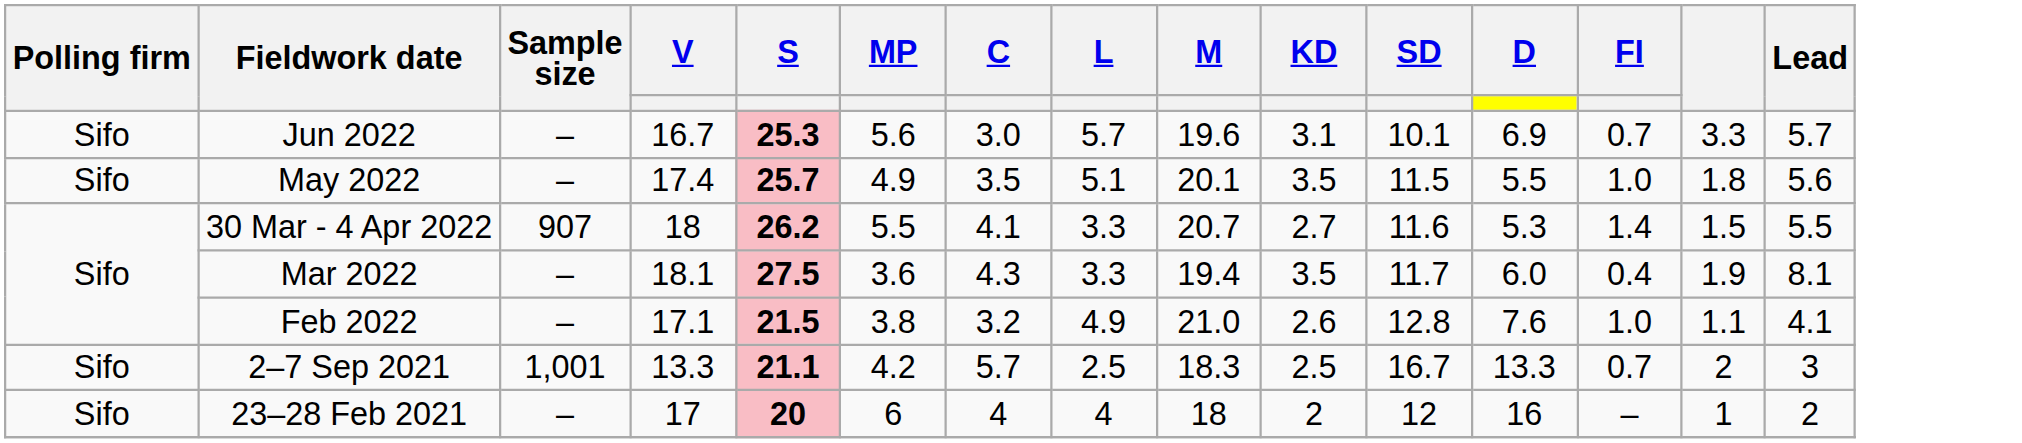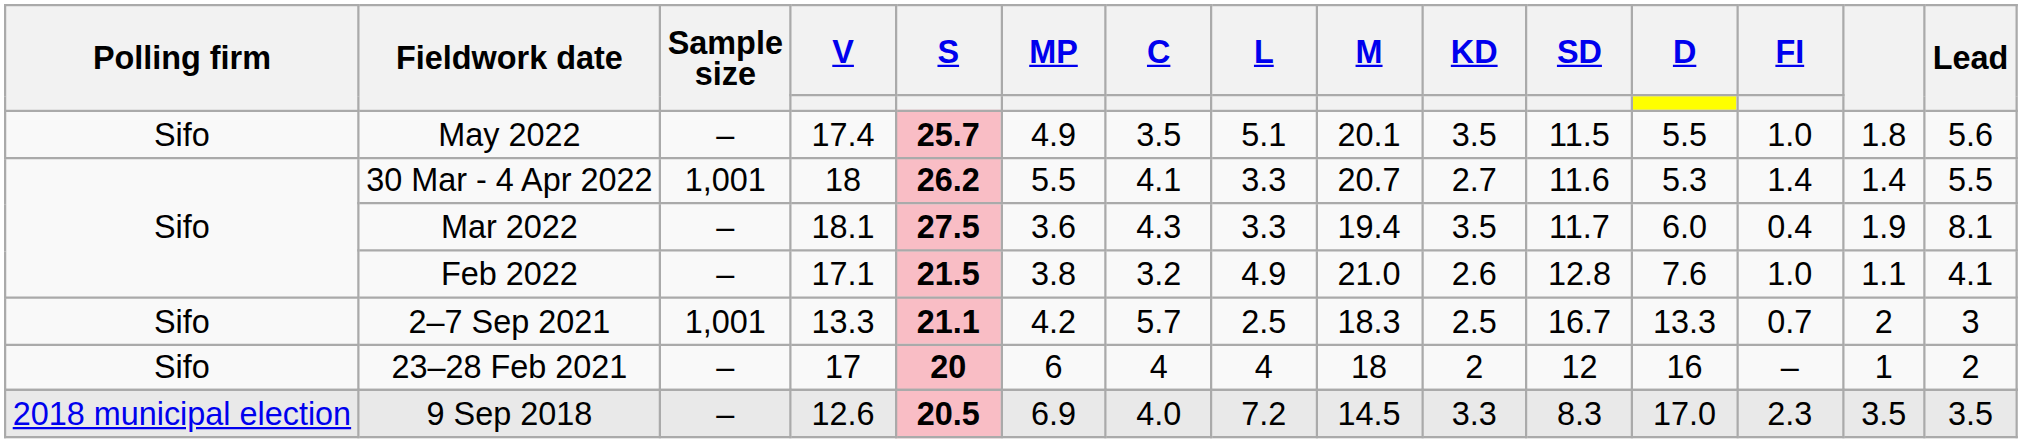- row: (349, 134)
(565, 227) 907 -> (725, 181) 1,001
(1723, 227) 1.5 -> (1884, 181) 1.4
+ row: (509, 414)
